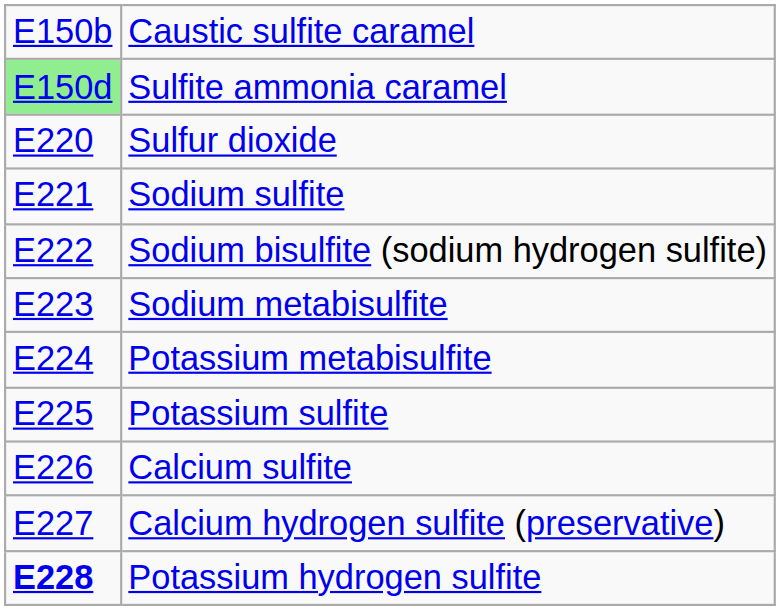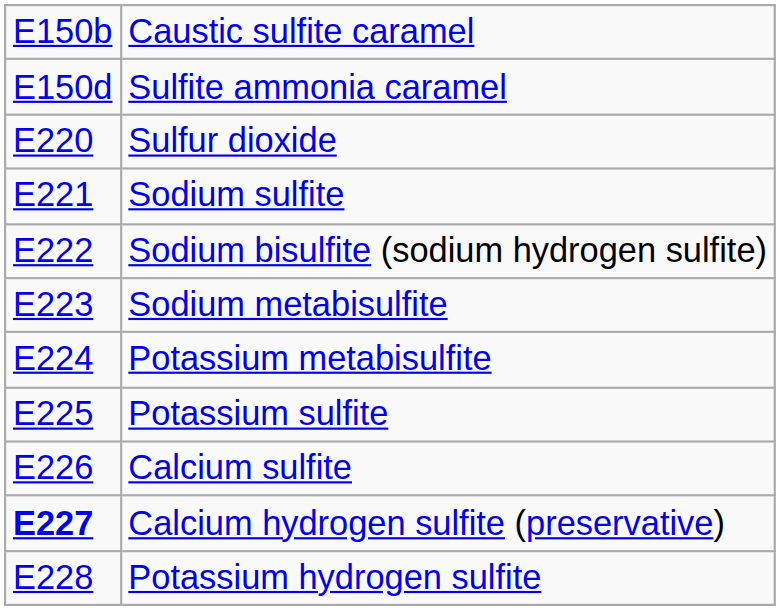(63, 86) lightgreen background -> (63, 86) no background
(53, 522) normal -> (53, 522) bold
(53, 577) bold -> (53, 577) normal
